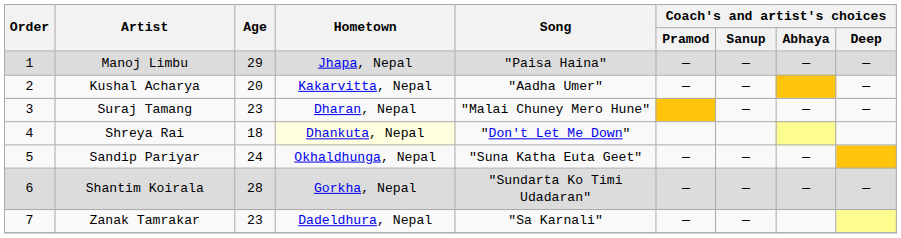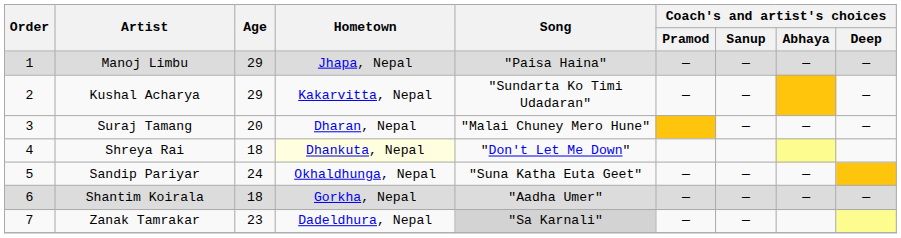(255, 86) 20 -> (255, 95) 29
(556, 86) "Aadha Umer" -> (556, 95) "Sundarta Ko Timi Udadaran"
(255, 110) 23 -> (255, 127) 20
(255, 189) 28 -> (255, 197) 18
(556, 189) "Sundarta Ko Timi Udadaran" -> (556, 197) "Aadha Umer"
(556, 221) no background -> (556, 221) lightgrey background
